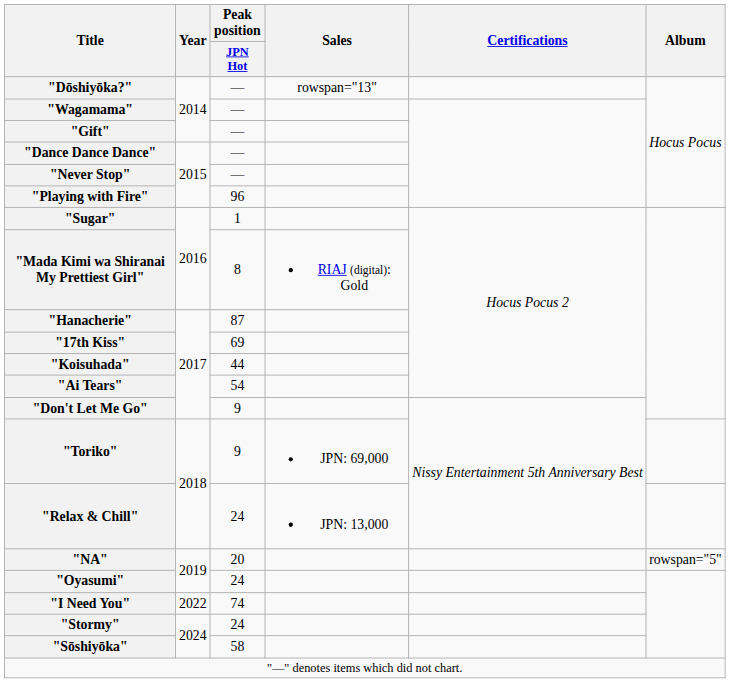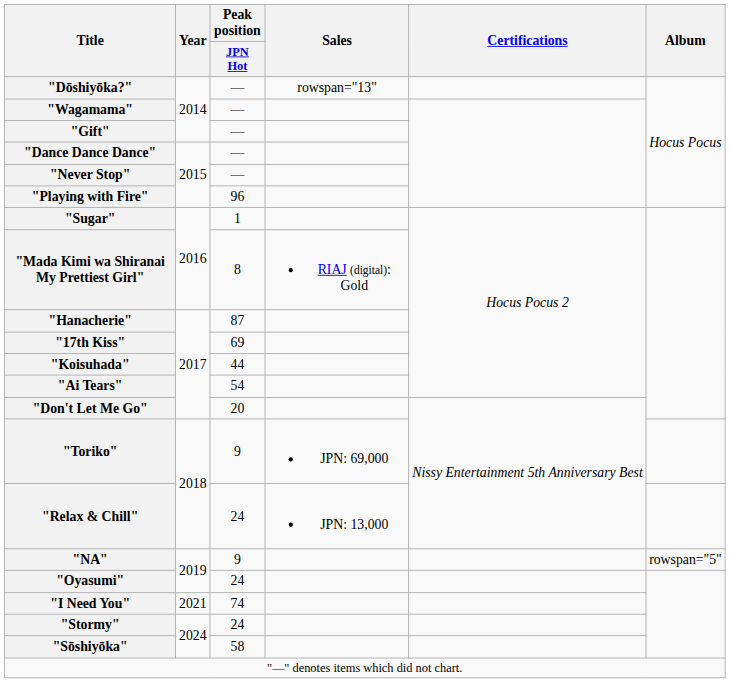(237, 408) 9 -> (237, 408) 20
(237, 559) 20 -> (237, 559) 9
(193, 603) 2022 -> (193, 603) 2021
